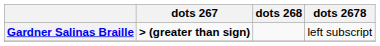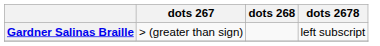(195, 31) bold -> (191, 31) normal
